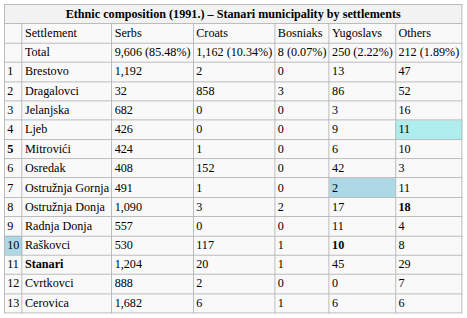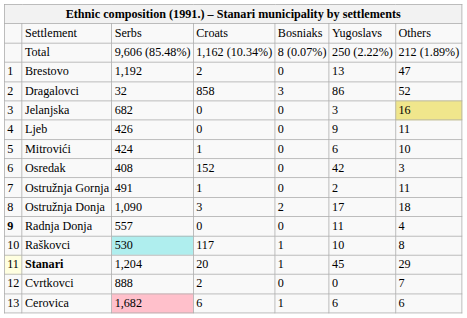(405, 110) no background -> (405, 110) khaki background
(404, 129) paleturquoise background -> (404, 129) no background
(10, 149) bold -> (10, 149) normal
(335, 187) lightblue background -> (335, 187) no background
(405, 206) bold -> (405, 206) normal
(10, 226) normal -> (10, 226) bold
(13, 245) lightblue background -> (13, 245) no background
(124, 245) no background -> (124, 245) paleturquoise background
(338, 245) bold -> (338, 245) normal
(13, 264) no background -> (13, 264) lightyellow background
(128, 303) no background -> (128, 303) pink background
